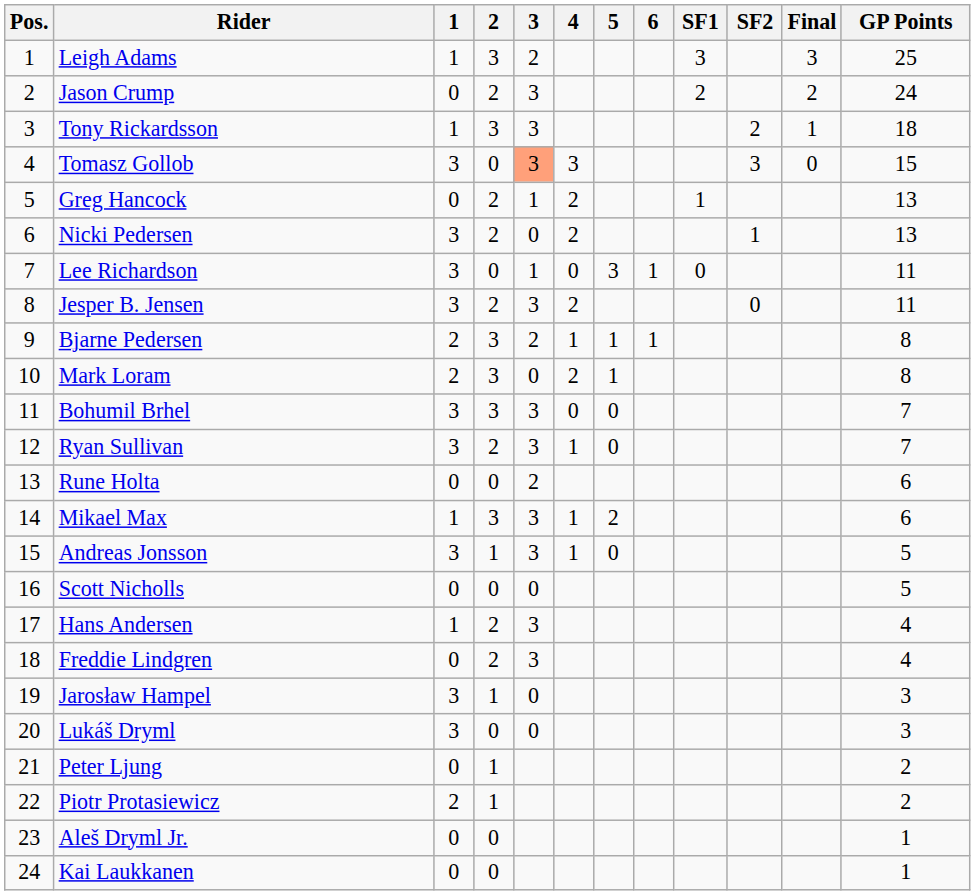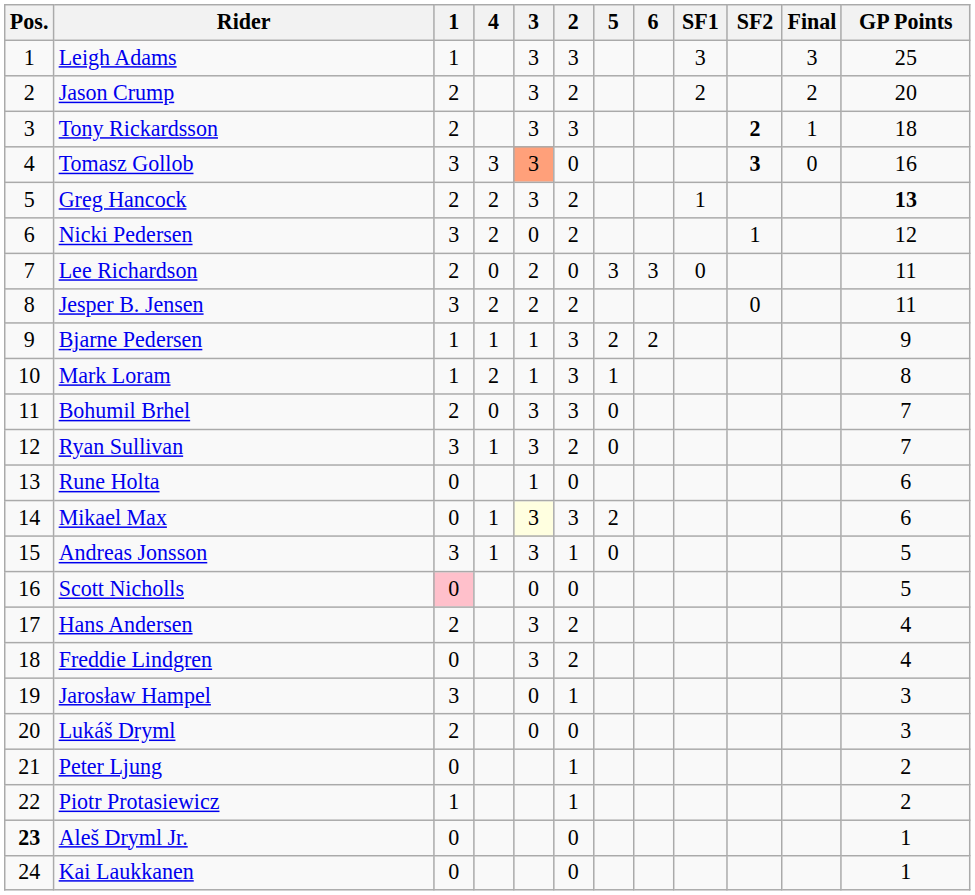columns swapped: (494, 22) <-> (573, 22)
(533, 57) 2 -> (533, 57) 3
(454, 92) 0 -> (454, 92) 2
(906, 92) 24 -> (906, 92) 20
(454, 128) 1 -> (454, 128) 2
(755, 128) normal -> (755, 128) bold
(755, 163) normal -> (755, 163) bold
(906, 163) 15 -> (906, 163) 16
(454, 199) 0 -> (454, 199) 2
(533, 199) 1 -> (533, 199) 3
(906, 199) normal -> (906, 199) bold
(906, 234) 13 -> (906, 234) 12
(454, 270) 3 -> (454, 270) 2
(533, 270) 1 -> (533, 270) 2
(653, 270) 1 -> (653, 270) 3
(533, 305) 3 -> (533, 305) 2
(454, 340) 2 -> (454, 340) 1
(533, 340) 2 -> (533, 340) 1
(613, 340) 1 -> (613, 340) 2
(653, 340) 1 -> (653, 340) 2
(906, 340) 8 -> (906, 340) 9
(454, 376) 2 -> (454, 376) 1
(533, 376) 0 -> (533, 376) 1
(454, 411) 3 -> (454, 411) 2
(533, 482) 2 -> (533, 482) 1
(454, 518) 1 -> (454, 518) 0
(533, 518) no background -> (533, 518) lightyellow background
(454, 588) no background -> (454, 588) pink background
(454, 624) 1 -> (454, 624) 2
(454, 730) 3 -> (454, 730) 2
(454, 801) 2 -> (454, 801) 1
(29, 836) normal -> (29, 836) bold
